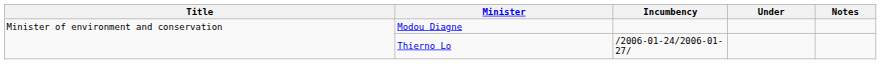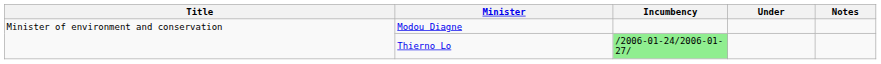(669, 46) no background -> (669, 46) lightgreen background
